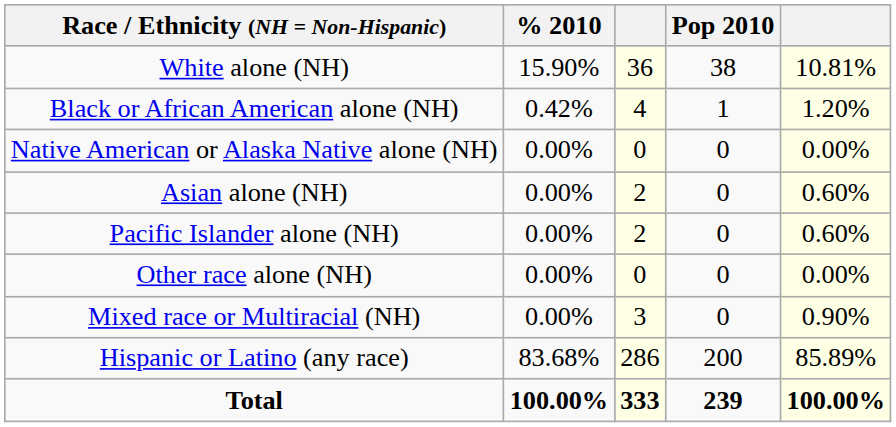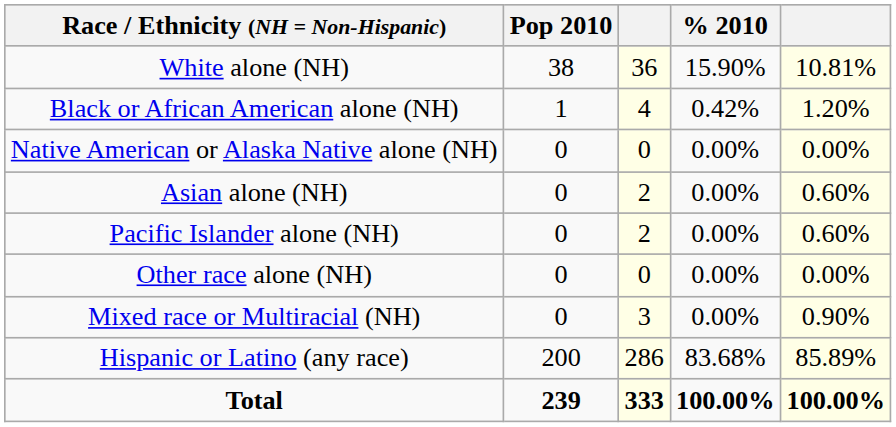columns swapped: (723, 25) <-> (559, 25)
